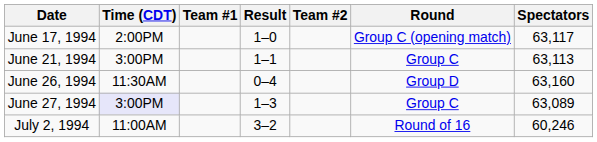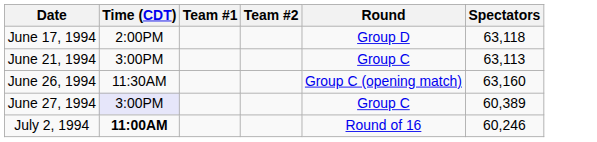- column: (265, 15)
(432, 37) Group C (opening match) -> (383, 37) Group D
(553, 37) 63,117 -> (504, 37) 63,118
(432, 81) Group D -> (383, 81) Group C (opening match)
(553, 103) 63,089 -> (504, 103) 60,389
(139, 125) normal -> (139, 125) bold
